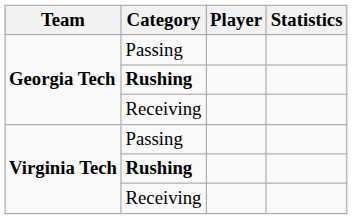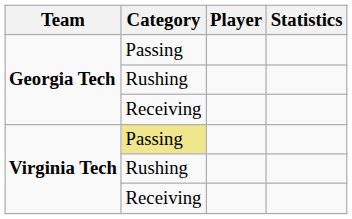(159, 79) bold -> (157, 79) normal
(154, 138) no background -> (154, 138) khaki background
(159, 168) bold -> (157, 168) normal
